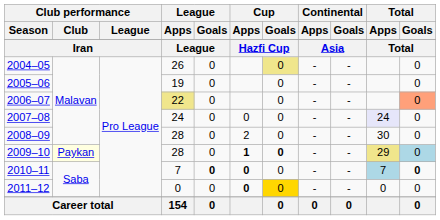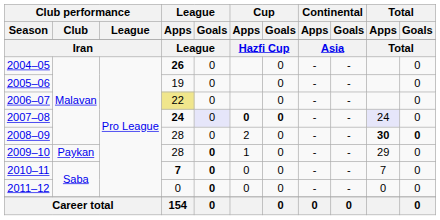(178, 65) normal -> (178, 65) bold
(280, 65) khaki background -> (280, 65) no background
(417, 100) lightsalmon background -> (417, 100) no background
(178, 118) normal -> (178, 118) bold
(212, 118) no background -> (212, 118) lavender background
(246, 118) normal -> (246, 118) bold
(280, 118) normal -> (280, 118) bold
(383, 135) normal -> (383, 135) bold
(417, 135) normal -> (417, 135) bold
(76, 153) lightyellow background -> (76, 153) no background
(212, 153) normal -> (212, 153) bold
(246, 153) bold -> (246, 153) normal
(280, 153) bold -> (280, 153) normal
(383, 153) khaki background -> (383, 153) no background
(417, 153) lightblue background -> (417, 153) no background
(178, 170) normal -> (178, 170) bold
(246, 170) bold -> (246, 170) normal
(383, 170) lightblue background -> (383, 170) no background
(417, 170) bold -> (417, 170) normal
(212, 188) normal -> (212, 188) bold
(246, 188) bold -> (246, 188) normal
(280, 188) gold background -> (280, 188) no background
